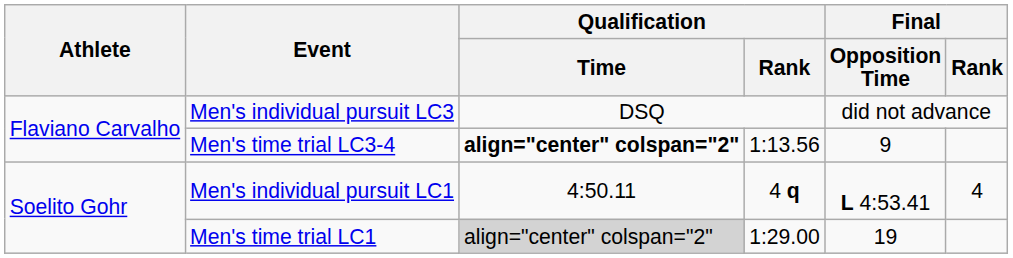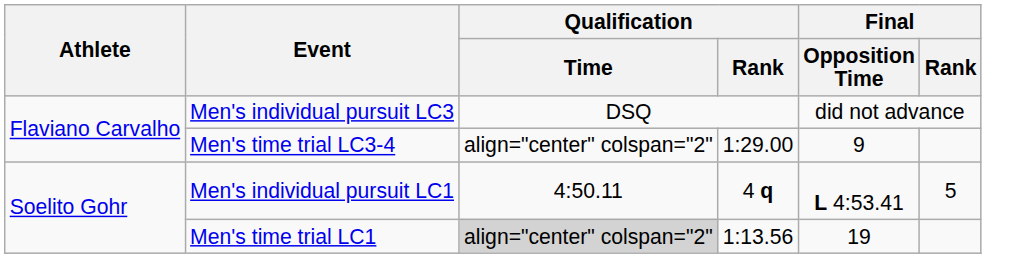(602, 146) bold -> (588, 146) normal
(784, 146) 1:13.56 -> (758, 146) 1:29.00
(977, 191) 4 -> (951, 191) 5
(784, 236) 1:29.00 -> (758, 236) 1:13.56
